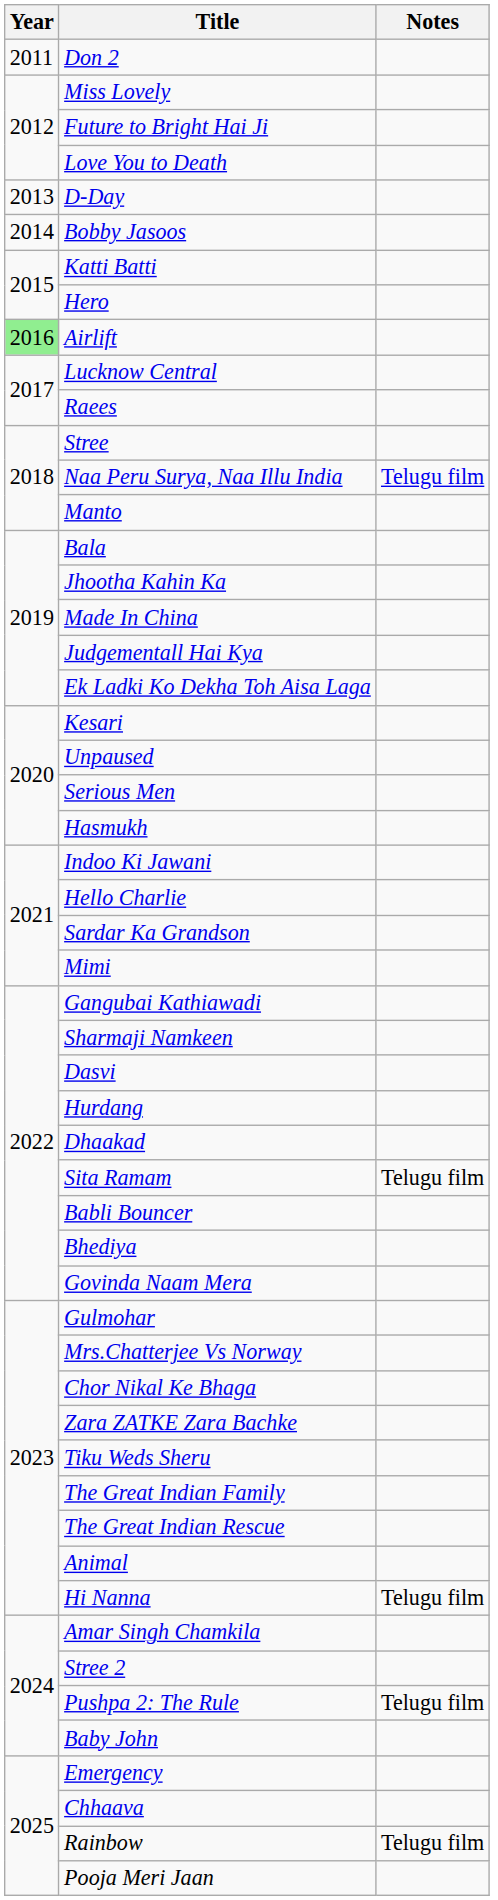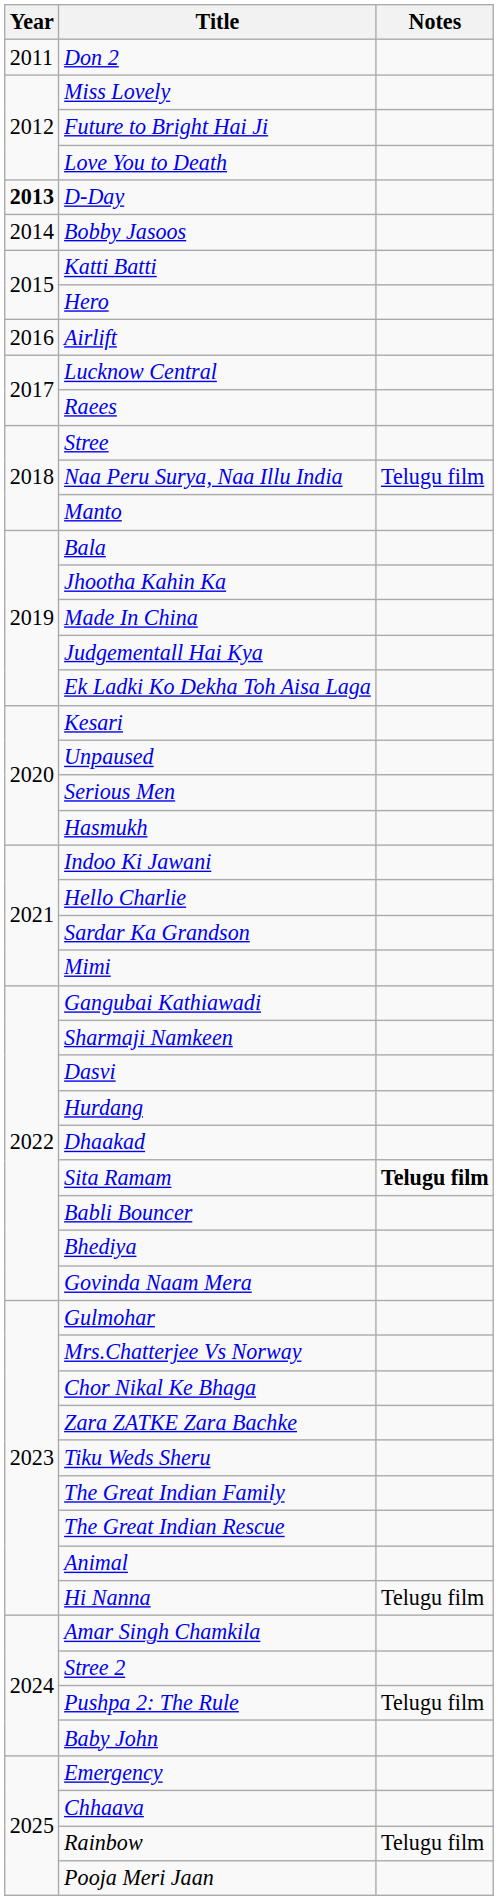(32, 197) normal -> (32, 197) bold
(32, 337) lightgreen background -> (32, 337) no background
(433, 1177) normal -> (435, 1177) bold
